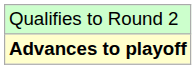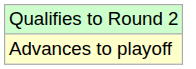(98, 49) bold -> (90, 49) normal
